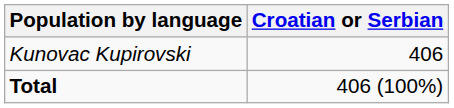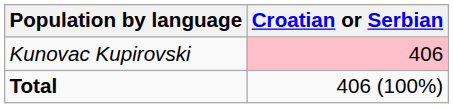(426, 53) no background -> (426, 53) pink background
